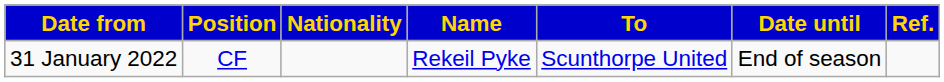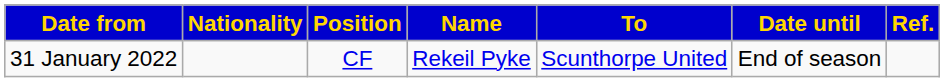columns swapped: (232, 23) <-> (344, 23)
